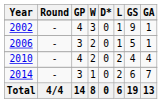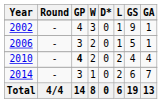(80, 59) normal -> (80, 59) bold
